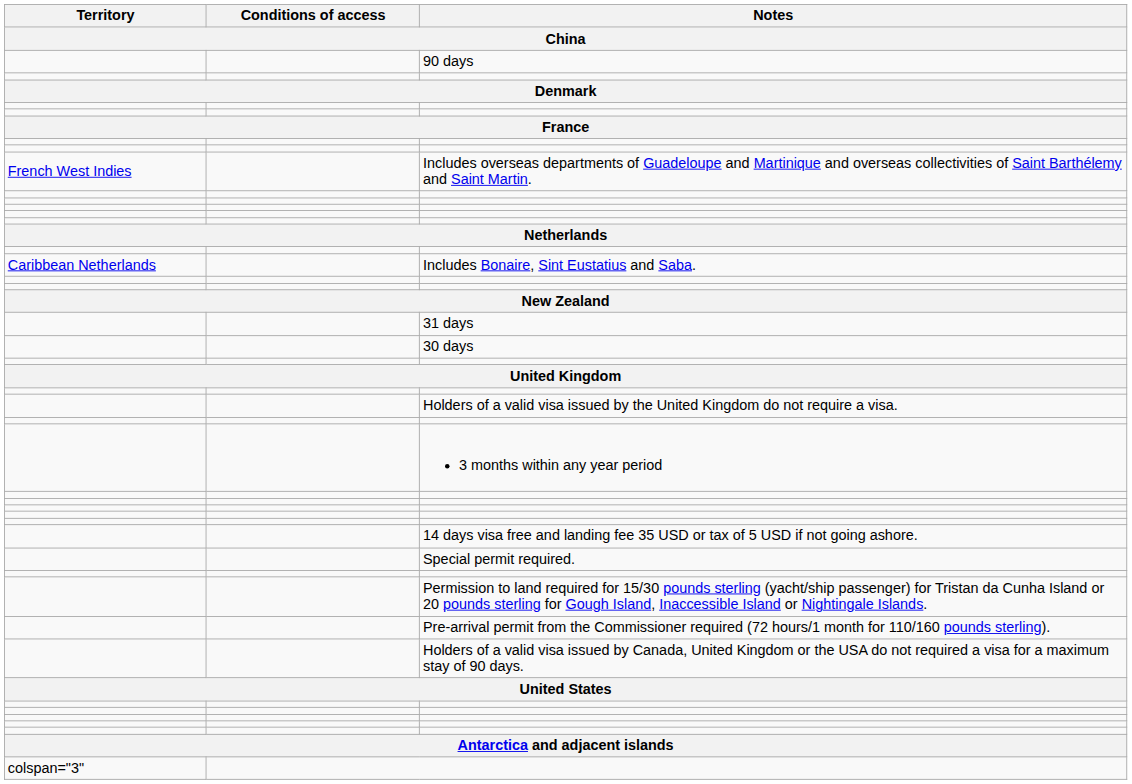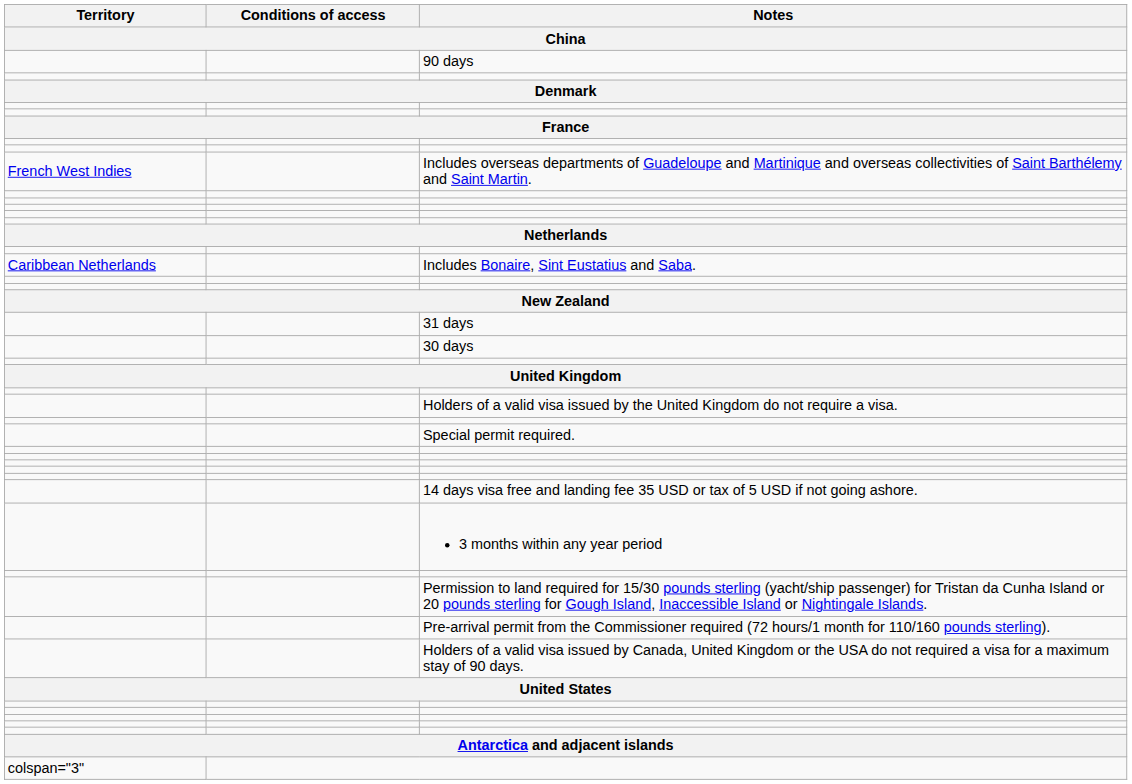rows swapped: (105, 559) <-> (105, 458)
